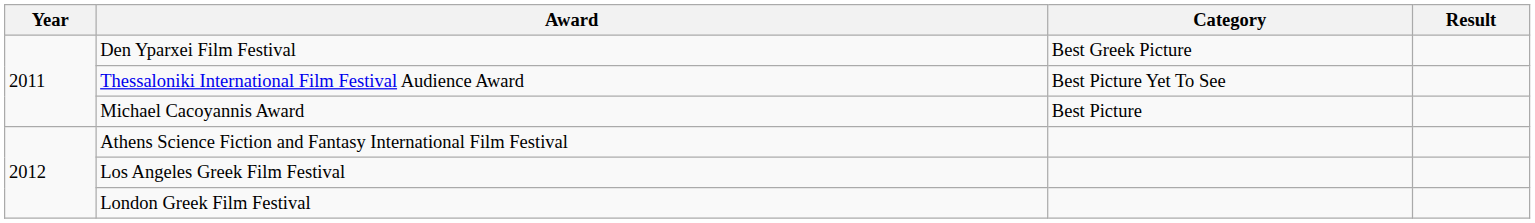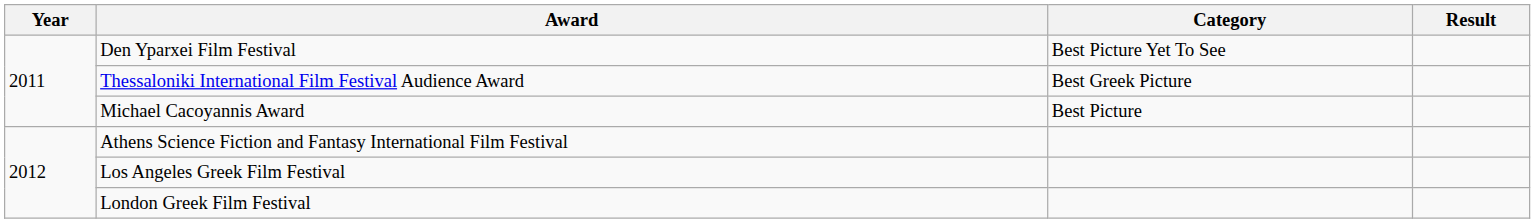(1122, 50) Best Greek Picture -> (1139, 50) Best Picture Yet To See
(1139, 81) Best Picture Yet To See -> (1122, 81) Best Greek Picture
